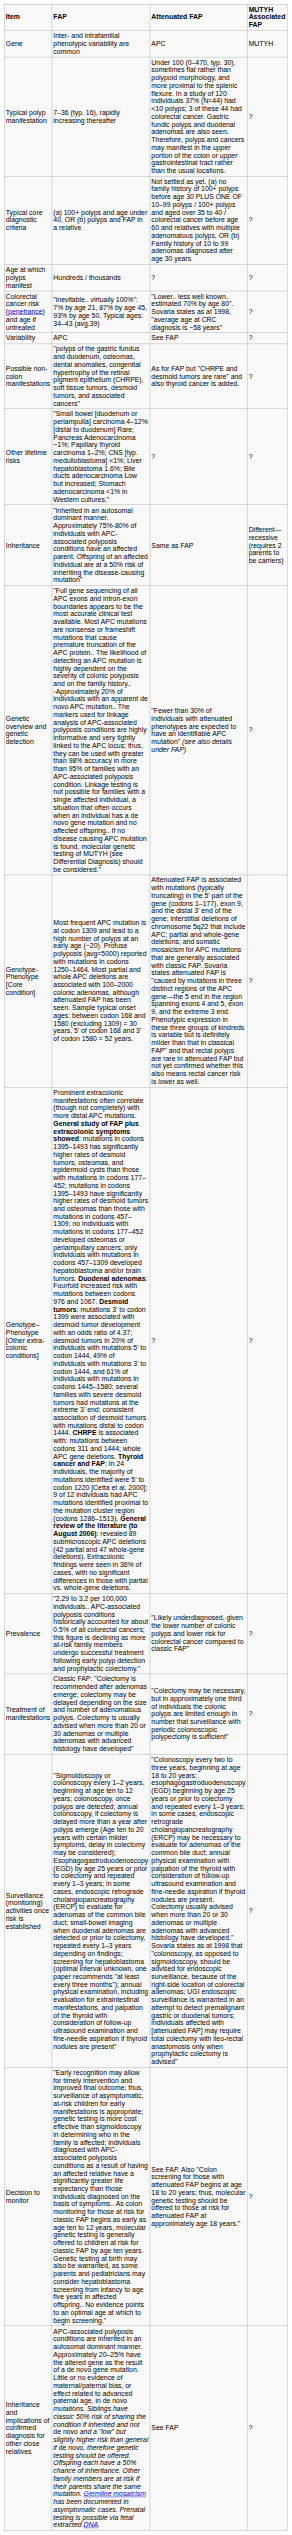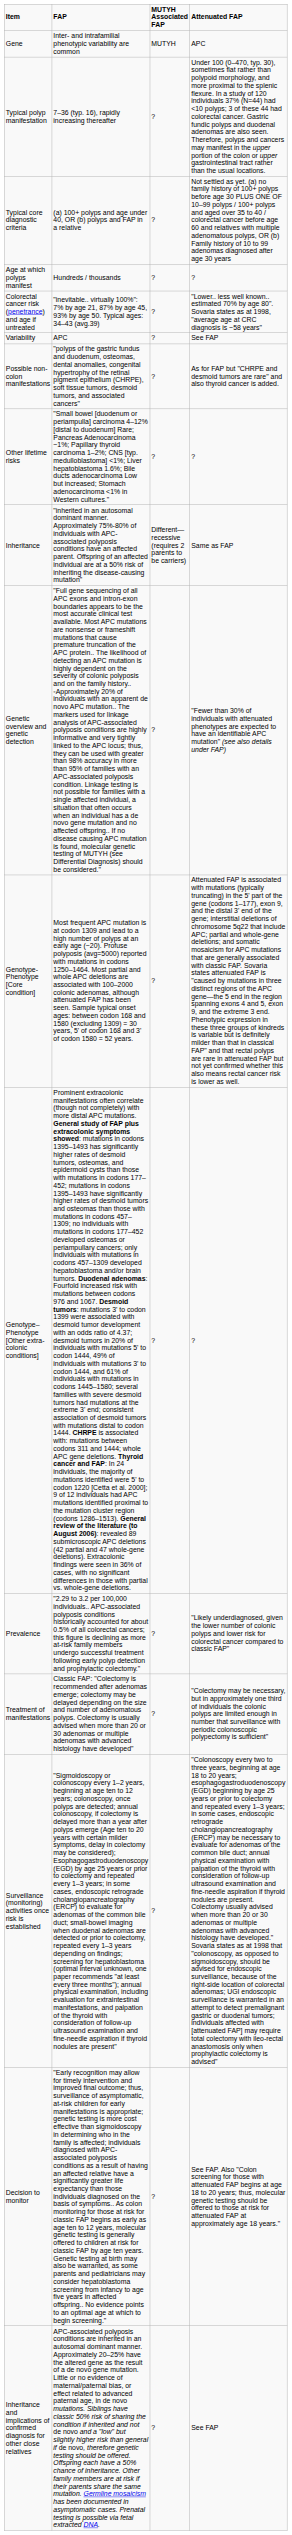columns swapped: (177, 17) <-> (267, 17)
